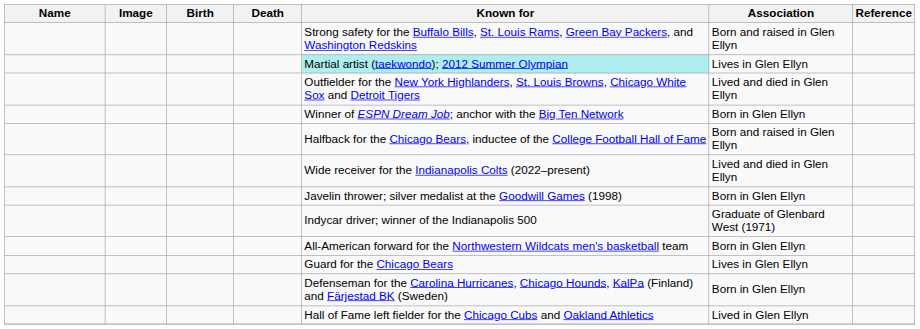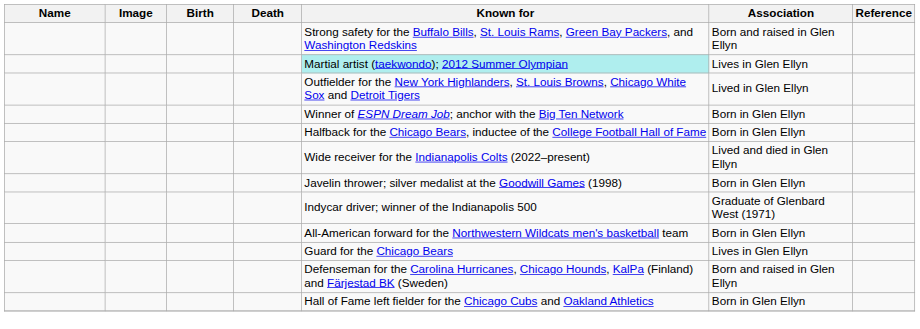(770, 89) Lived and died in Glen Ellyn -> (760, 89) Lived in Glen Ellyn
(773, 139) Born and raised in Glen Ellyn -> (759, 132) Born in Glen Ellyn
(759, 289) Born in Glen Ellyn -> (773, 276) Born and raised in Glen Ellyn
(760, 314) Lived in Glen Ellyn -> (759, 301) Born in Glen Ellyn
